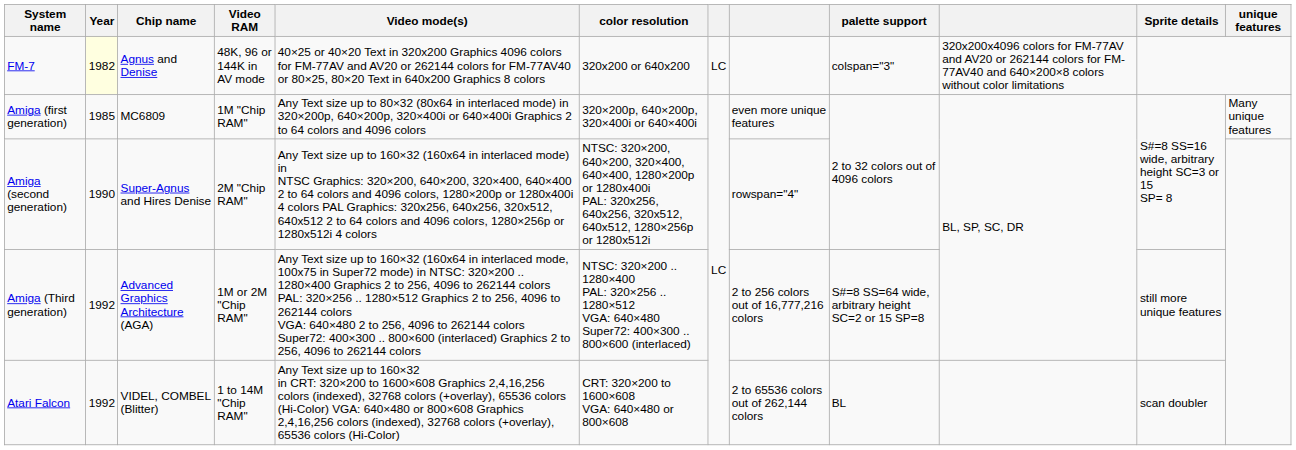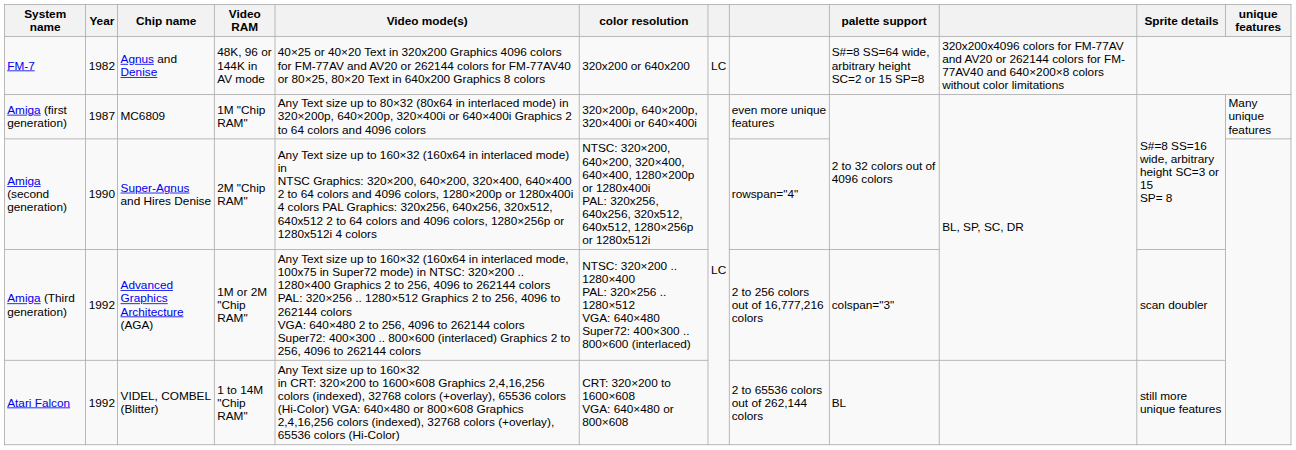(102, 66) lightyellow background -> (102, 66) no background
(863, 66) colspan="3" -> (881, 66) S#=8 SS=64 wide, arbitrary height SC=2 or 15 SP=8
(102, 117) 1985 -> (102, 117) 1987
(881, 305) S#=8 SS=64 wide, arbitrary height SC=2 or 15 SP=8 -> (863, 305) colspan="3"
(1181, 305) still more unique features -> (1174, 305) scan doubler
(1174, 403) scan doubler -> (1181, 403) still more unique features
